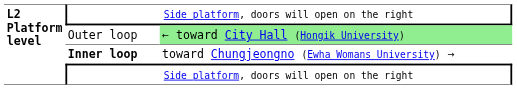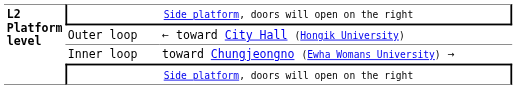(283, 35) lightgreen background -> (283, 35) no background
(103, 54) bold -> (103, 54) normal
